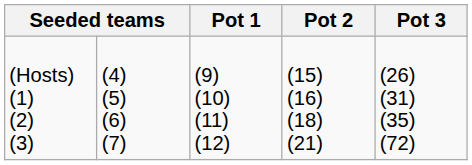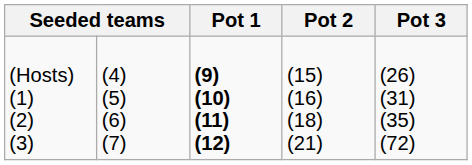(212, 109) normal -> (212, 109) bold
